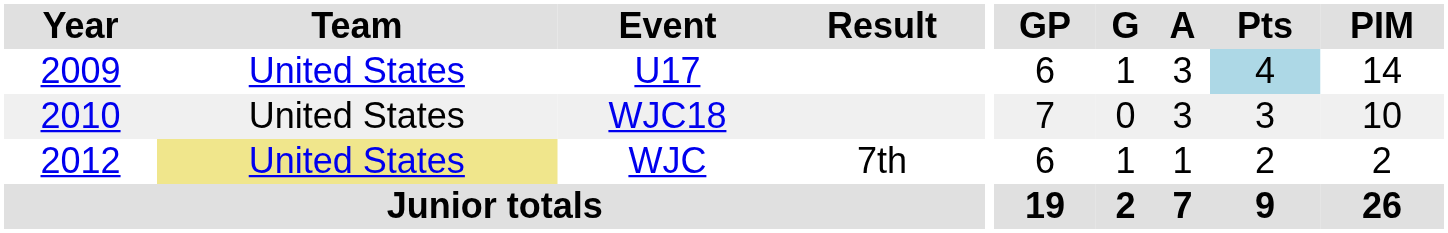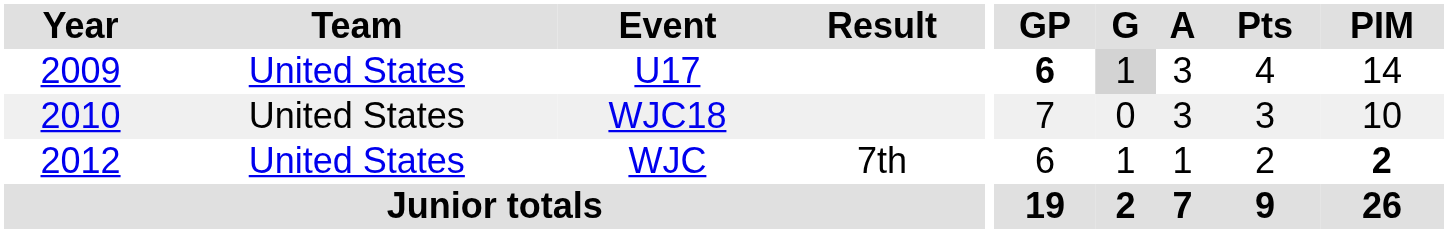(1045, 70) normal -> (1045, 70) bold
(1126, 70) no background -> (1126, 70) lightgrey background
(1265, 70) lightblue background -> (1265, 70) no background
(357, 160) khaki background -> (357, 160) no background
(1382, 160) normal -> (1382, 160) bold
